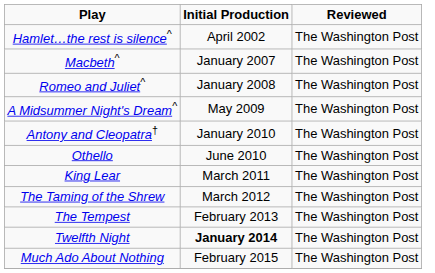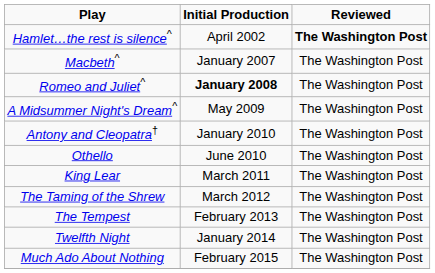(357, 37) normal -> (361, 37) bold
(236, 85) normal -> (236, 85) bold
(236, 237) bold -> (236, 237) normal
